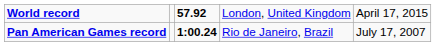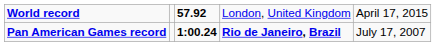(278, 32) normal -> (281, 32) bold
